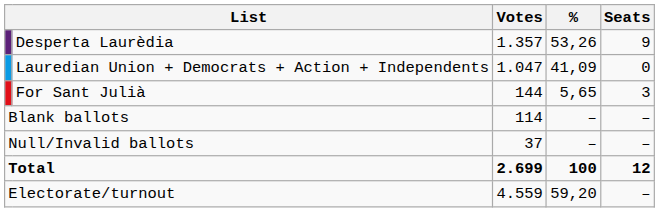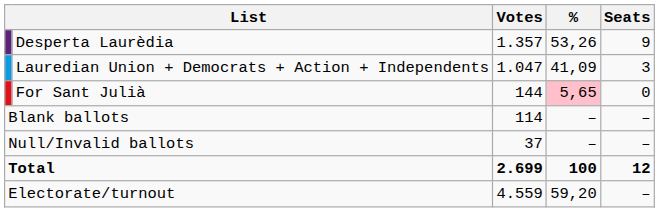(646, 68) 0 -> (646, 68) 3
(578, 93) no background -> (578, 93) pink background
(646, 93) 3 -> (646, 93) 0
